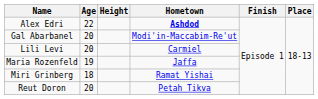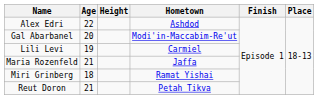(185, 24) bold -> (185, 24) normal
(89, 50) 20 -> (89, 50) 19
(89, 62) 19 -> (89, 62) 21
(89, 88) 20 -> (89, 88) 21
